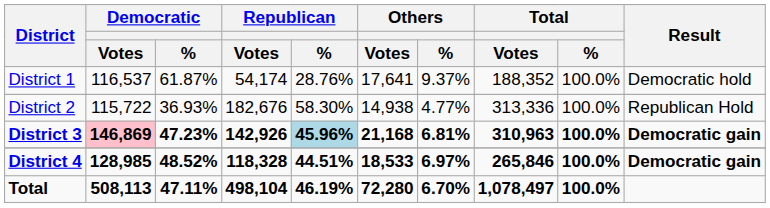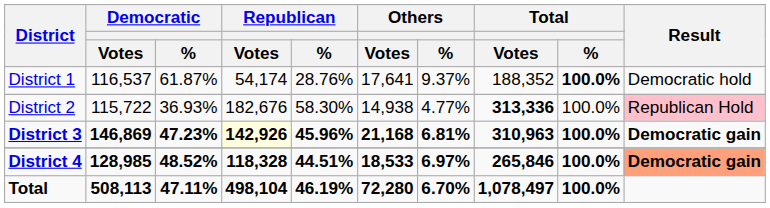(591, 80) normal -> (591, 80) bold
(523, 107) normal -> (523, 107) bold
(691, 107) no background -> (691, 107) pink background
(121, 134) pink background -> (121, 134) no background
(256, 134) no background -> (256, 134) lightyellow background
(324, 134) lightblue background -> (324, 134) no background
(694, 161) no background -> (694, 161) lightsalmon background
